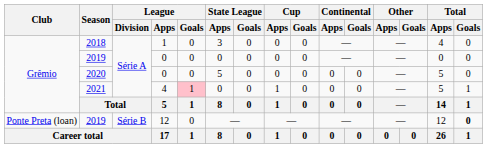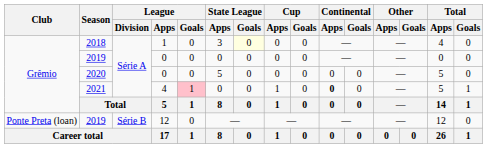(249, 43) no background -> (249, 43) lightyellow background
(332, 89) normal -> (332, 89) bold
(468, 120) bold -> (468, 120) normal
